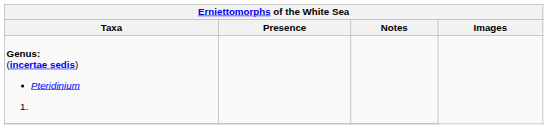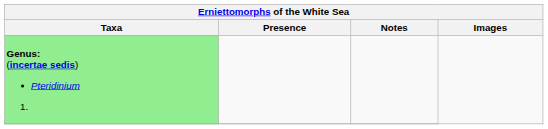(111, 80) no background -> (111, 80) lightgreen background
